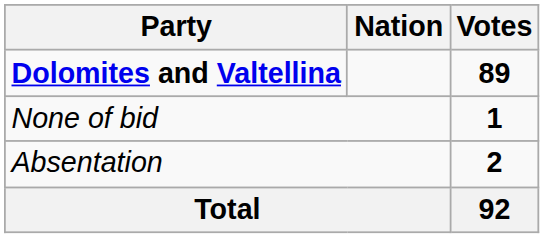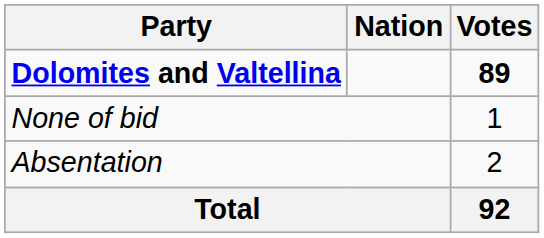(494, 118) bold -> (494, 118) normal
(494, 163) bold -> (494, 163) normal
